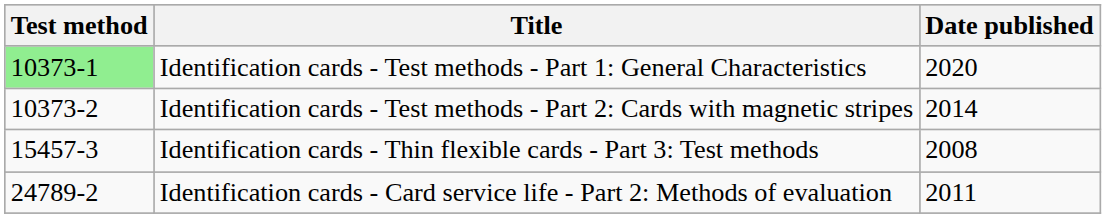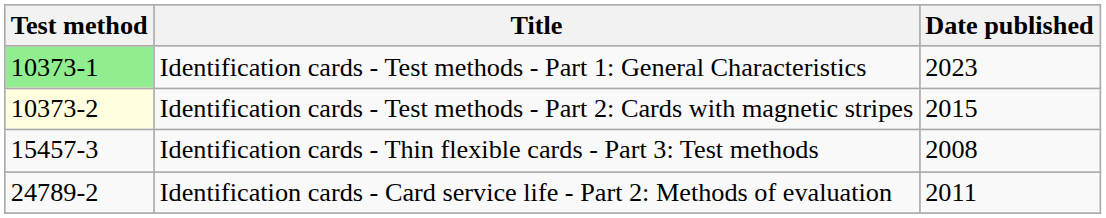(951, 66) 2020 -> (951, 66) 2023
(55, 108) no background -> (55, 108) lightyellow background
(951, 108) 2014 -> (951, 108) 2015
